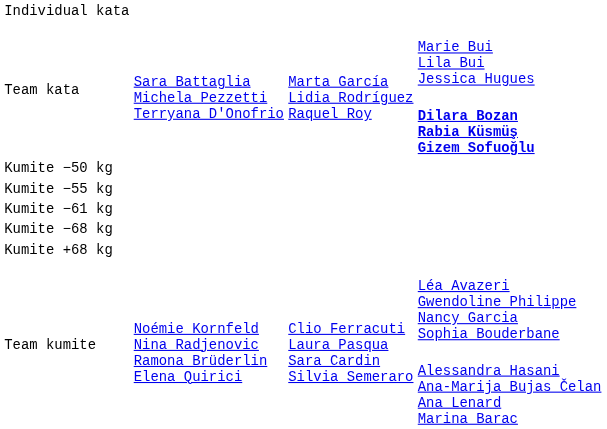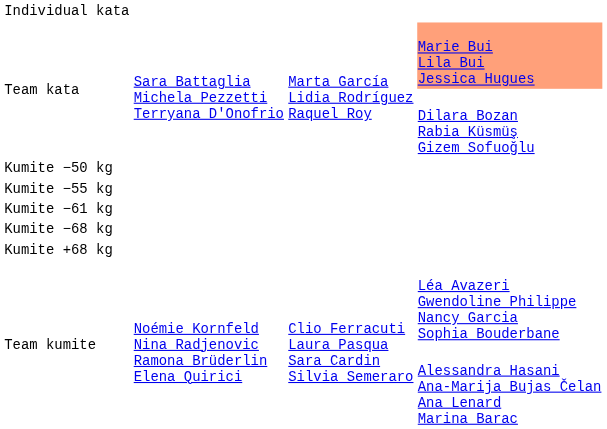(476, 64) no background -> (476, 64) lightsalmon background
(476, 132) bold -> (476, 132) normal
